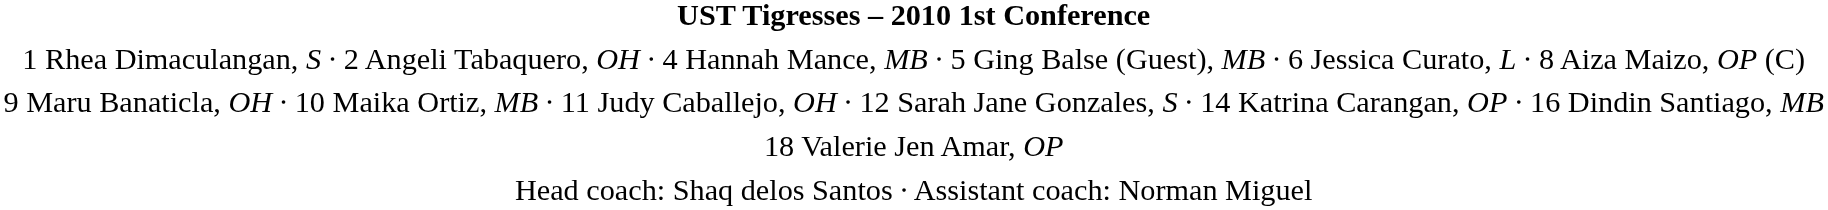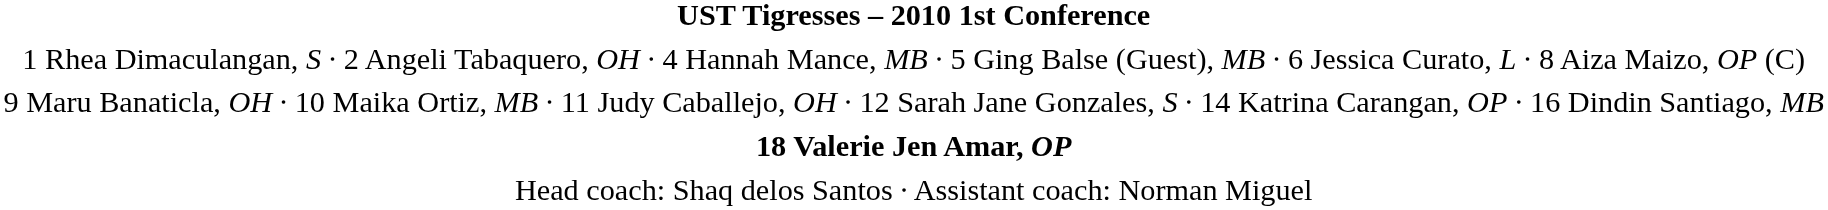(914, 145) normal -> (914, 145) bold
